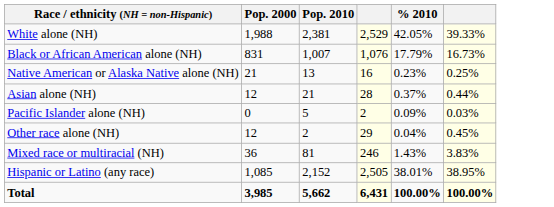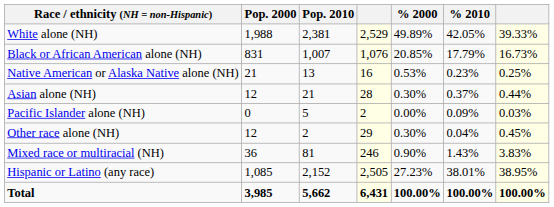+ column: (417, 14)
